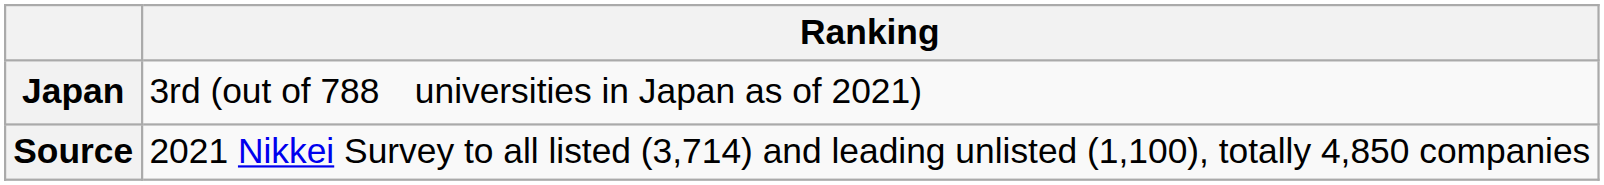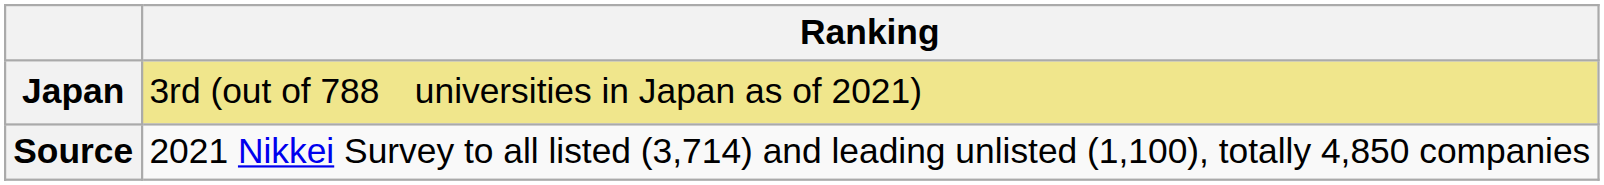(536, 90) no background -> (536, 90) khaki background
